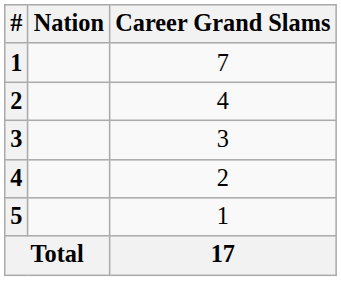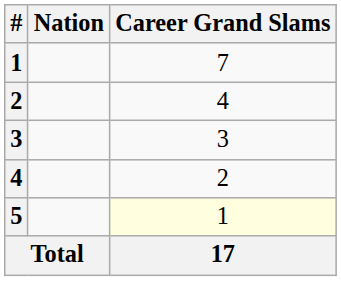(223, 216) no background -> (223, 216) lightyellow background
